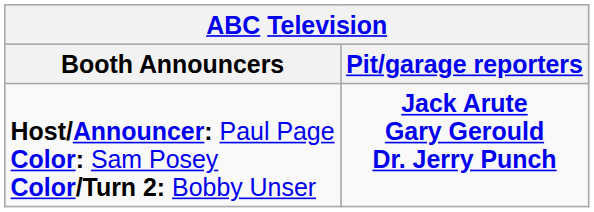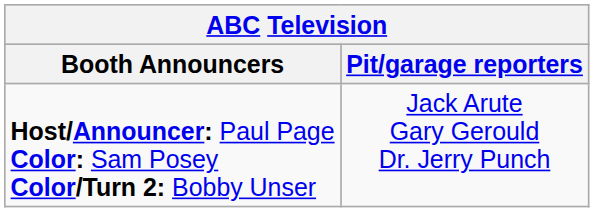(465, 132) bold -> (464, 132) normal
